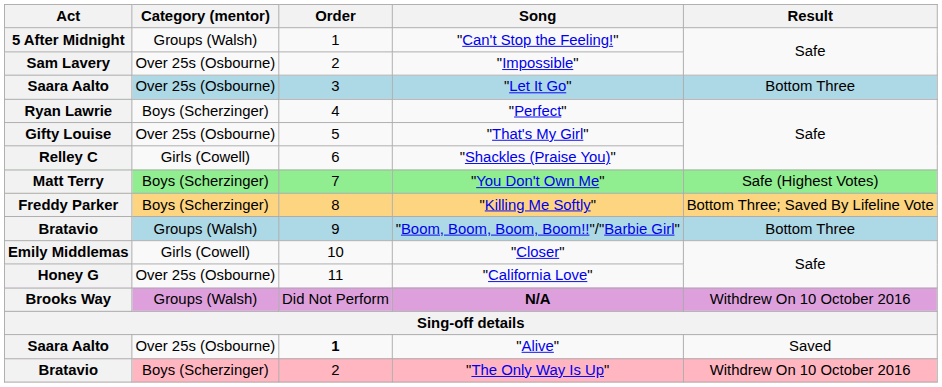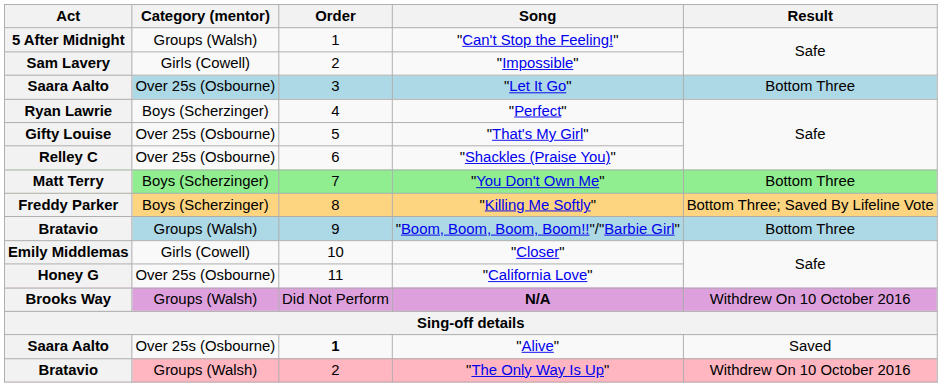(205, 63) Over 25s (Osbourne) -> (205, 63) Girls (Cowell)
(205, 157) Girls (Cowell) -> (205, 157) Over 25s (Osbourne)
(810, 181) Safe (Highest Votes) -> (810, 181) Bottom Three
(205, 370) Boys (Scherzinger) -> (205, 370) Groups (Walsh)
